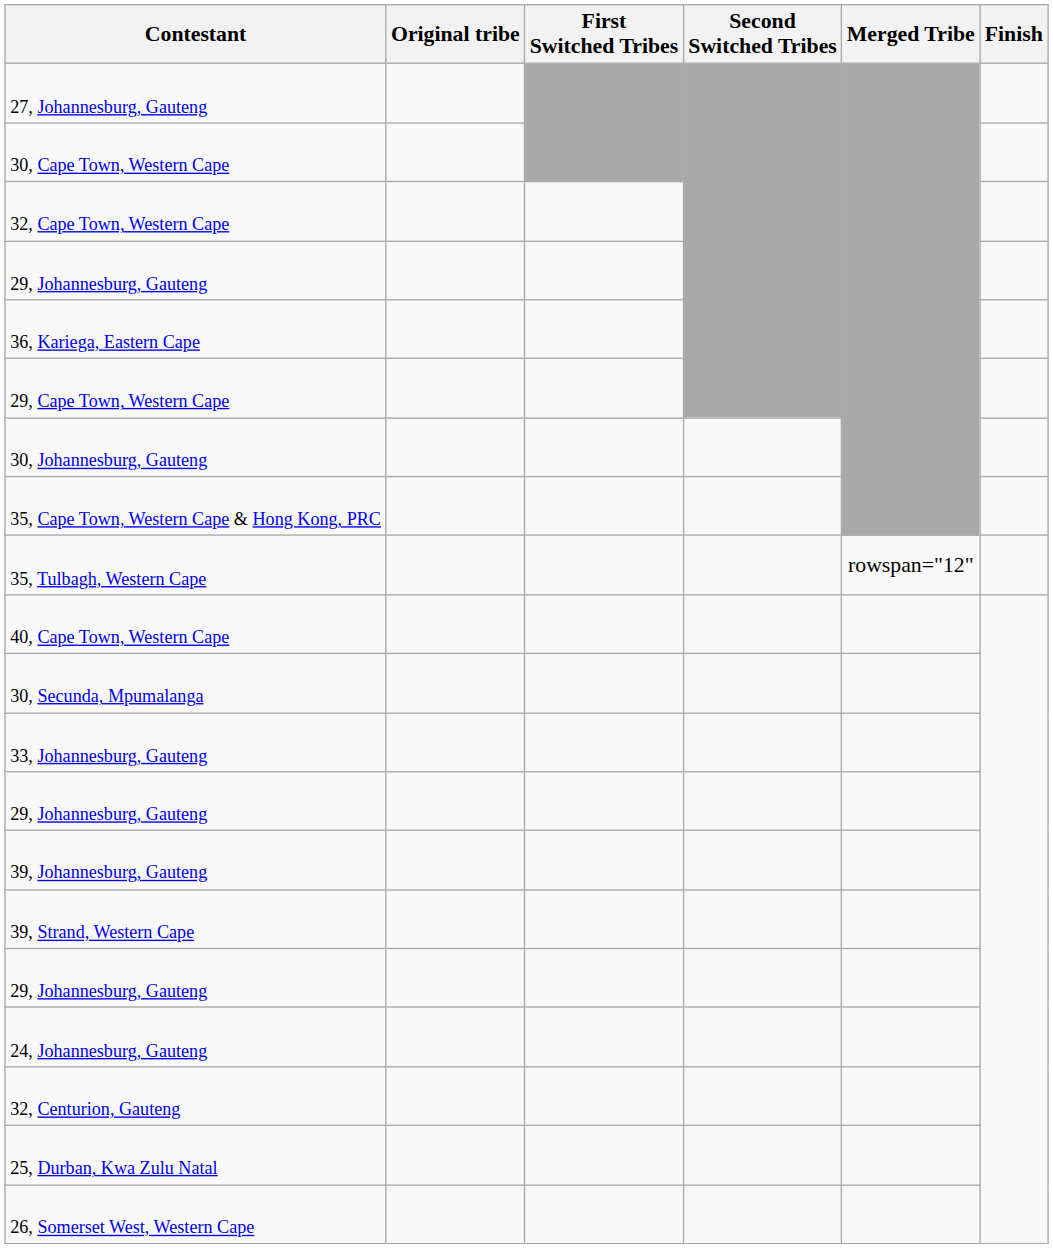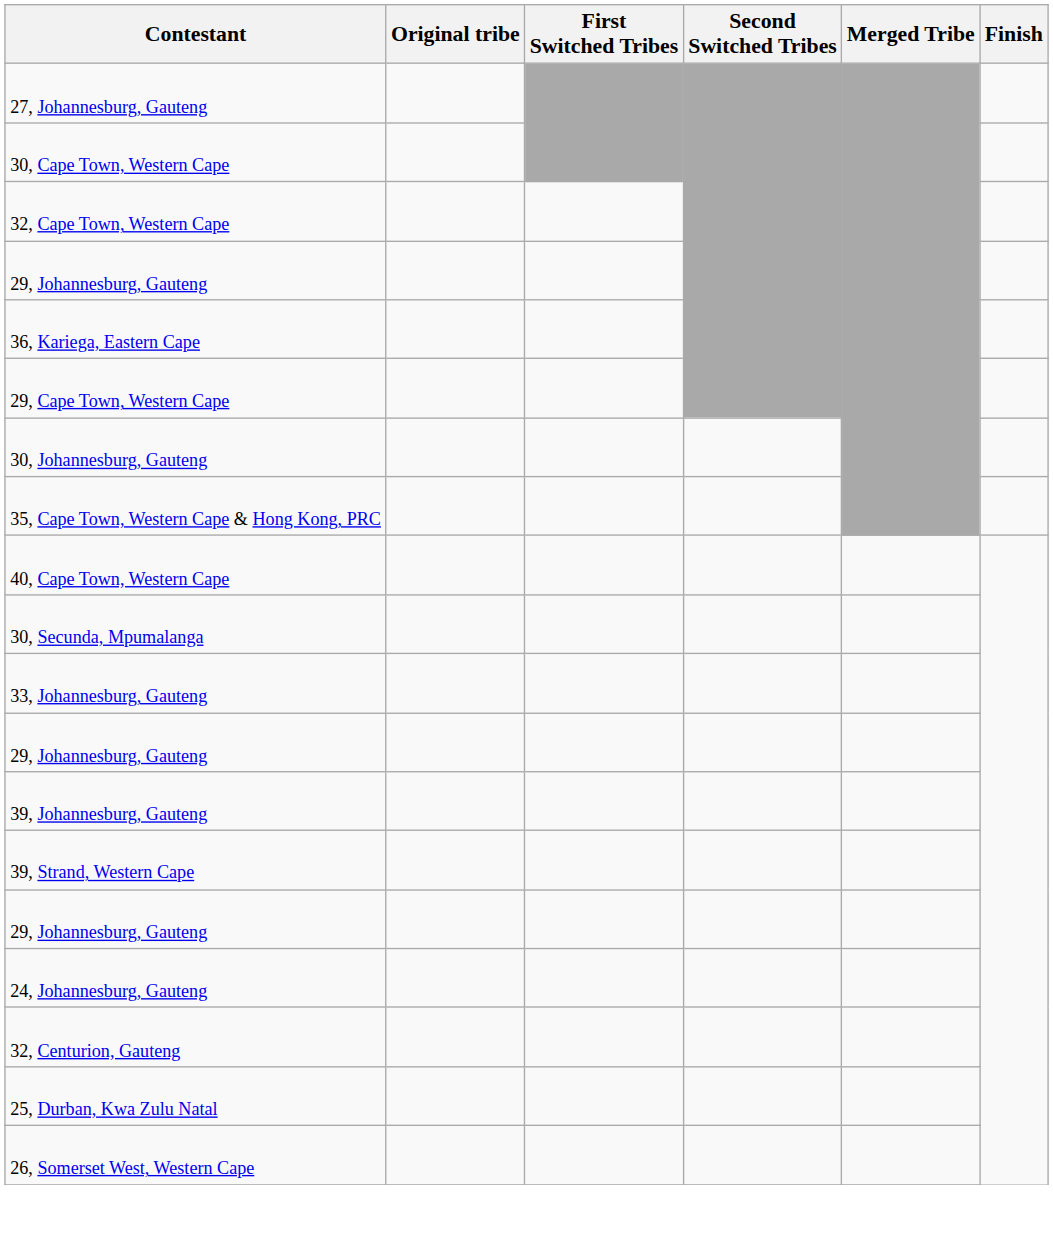- row: (108, 578)
